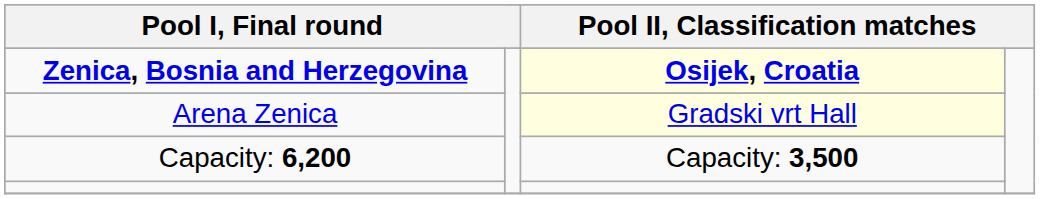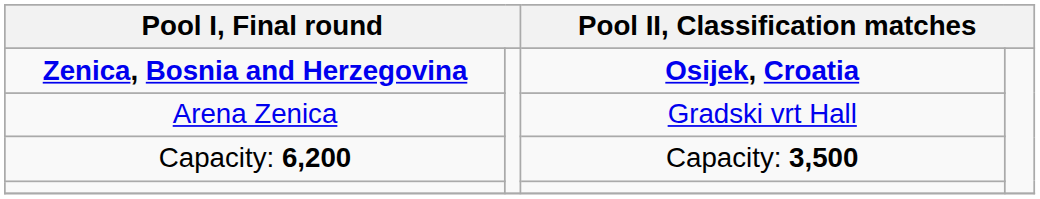(762, 70) lightyellow background -> (762, 70) no background
(762, 114) lightyellow background -> (762, 114) no background
